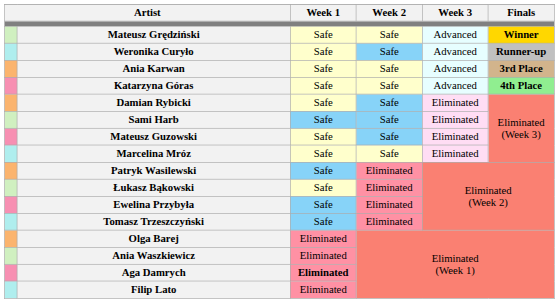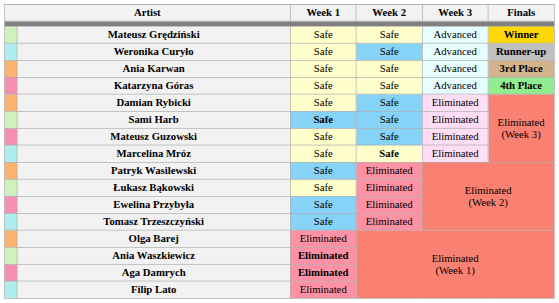(323, 119) normal -> (323, 119) bold
(389, 153) normal -> (389, 153) bold
(323, 255) normal -> (323, 255) bold
